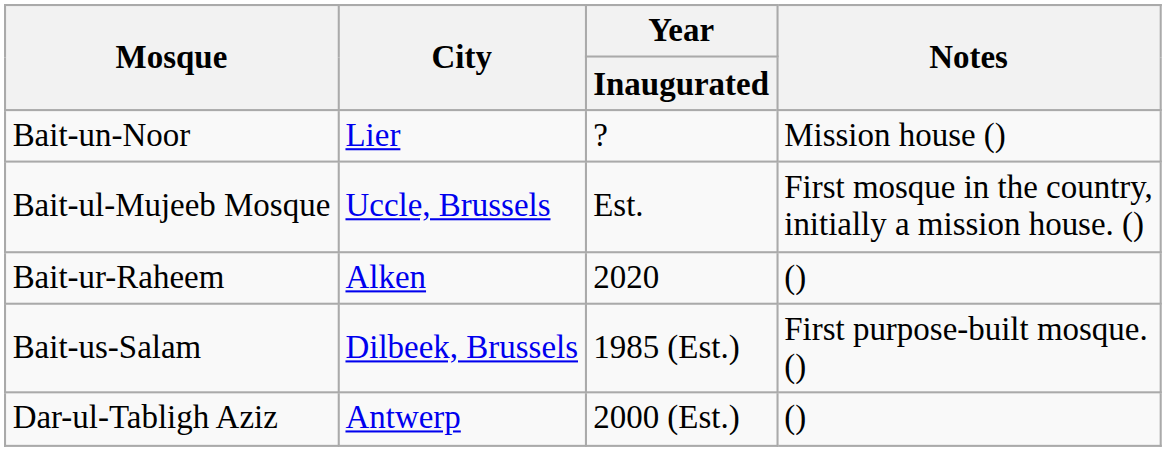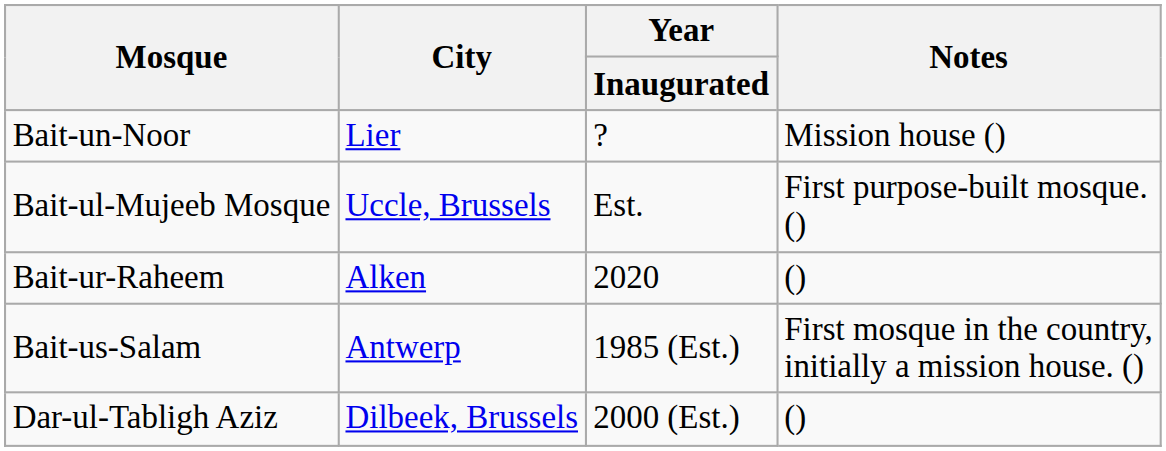(969, 205) First mosque in the country, initially a mission house. () -> (966, 205) First purpose-built mosque. ()
(462, 347) Dilbeek, Brussels -> (403, 347) Antwerp
(966, 347) First purpose-built mosque. () -> (969, 347) First mosque in the country, initially a mission house. ()
(403, 418) Antwerp -> (462, 418) Dilbeek, Brussels
